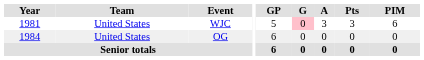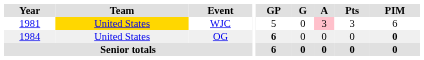(122, 23) no background -> (122, 23) gold background
(303, 23) pink background -> (303, 23) no background
(324, 23) no background -> (324, 23) pink background
(274, 36) normal -> (274, 36) bold
(395, 36) normal -> (395, 36) bold
